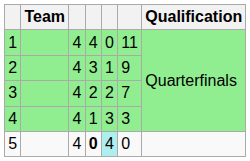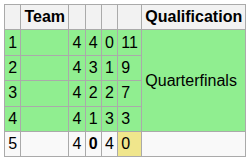(109, 144) paleturquoise background -> (109, 144) no background
(126, 144) no background -> (126, 144) khaki background
